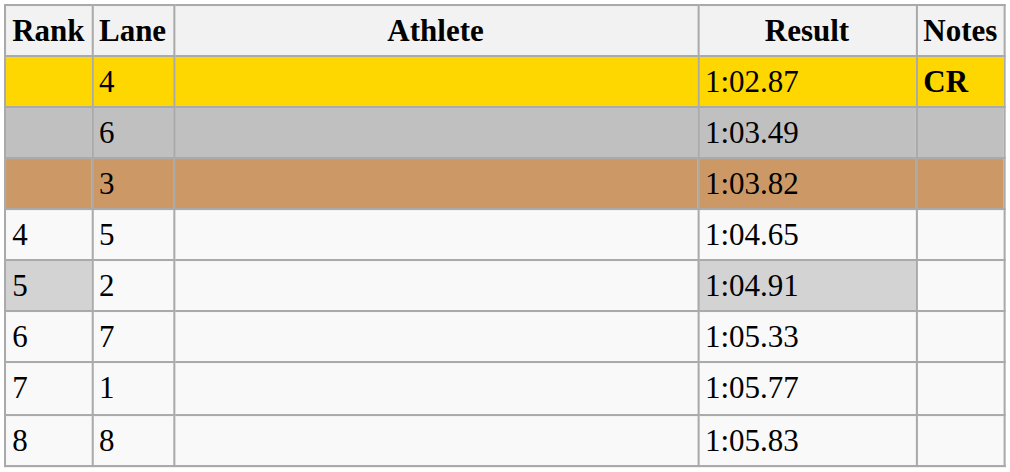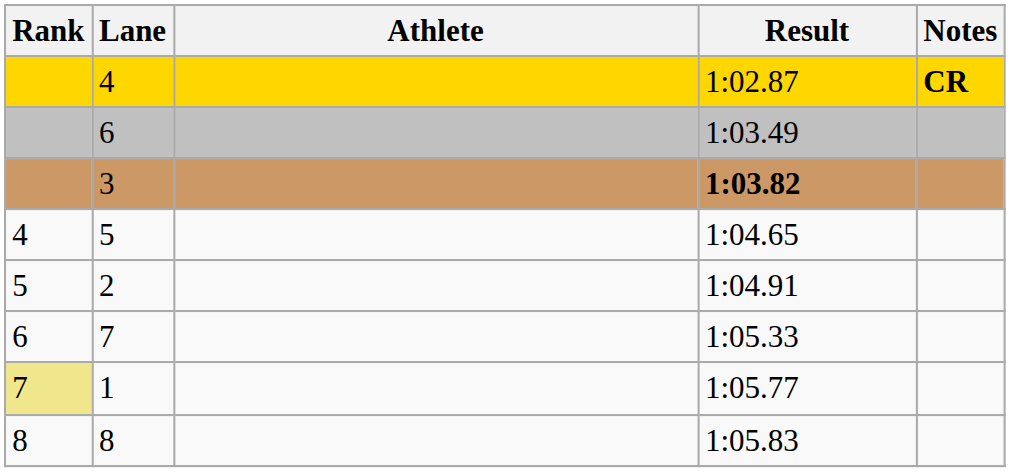(752, 183) normal -> (753, 183) bold
(20, 285) lightgrey background -> (20, 285) no background
(752, 285) lightgrey background -> (752, 285) no background
(20, 388) no background -> (20, 388) khaki background
